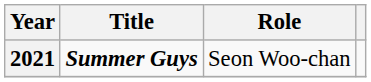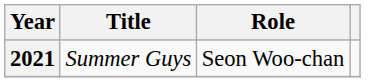(132, 58) bold -> (128, 58) normal
